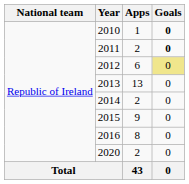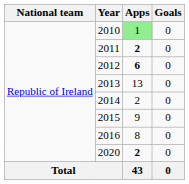(137, 30) no background -> (137, 30) lightgreen background
(168, 30) bold -> (168, 30) normal
(137, 48) normal -> (137, 48) bold
(168, 48) bold -> (168, 48) normal
(137, 65) normal -> (137, 65) bold
(168, 65) khaki background -> (168, 65) no background
(137, 153) normal -> (137, 153) bold
